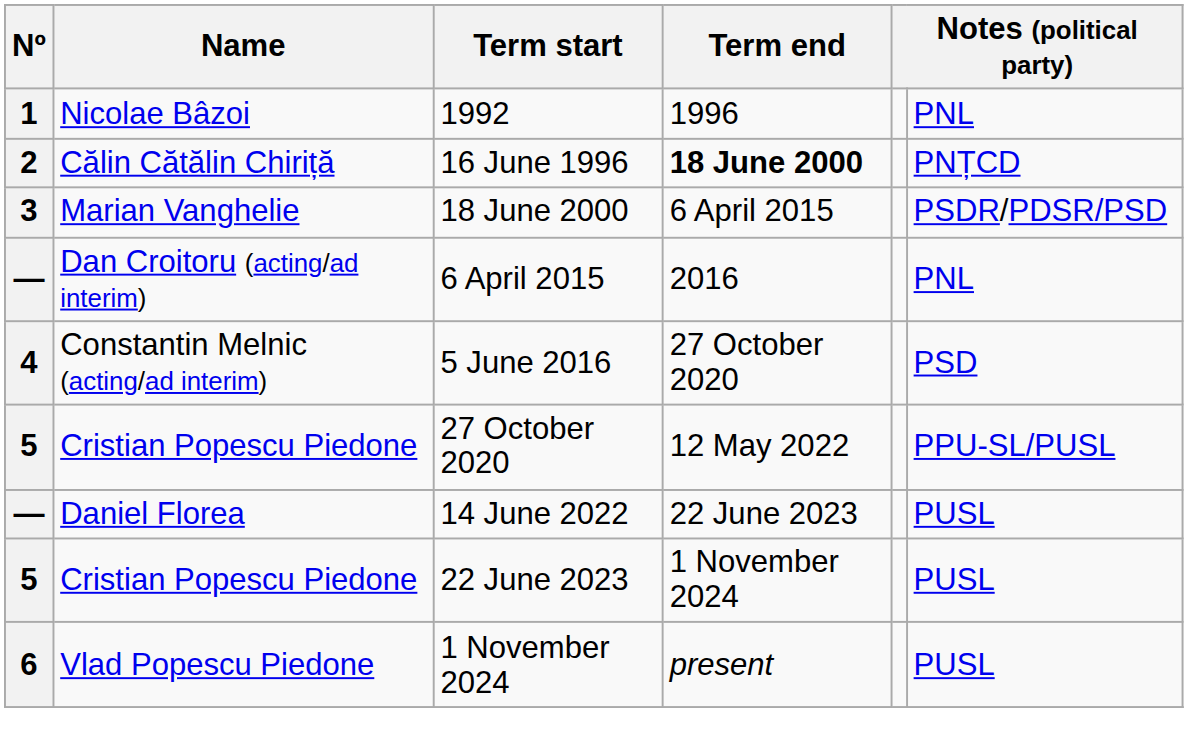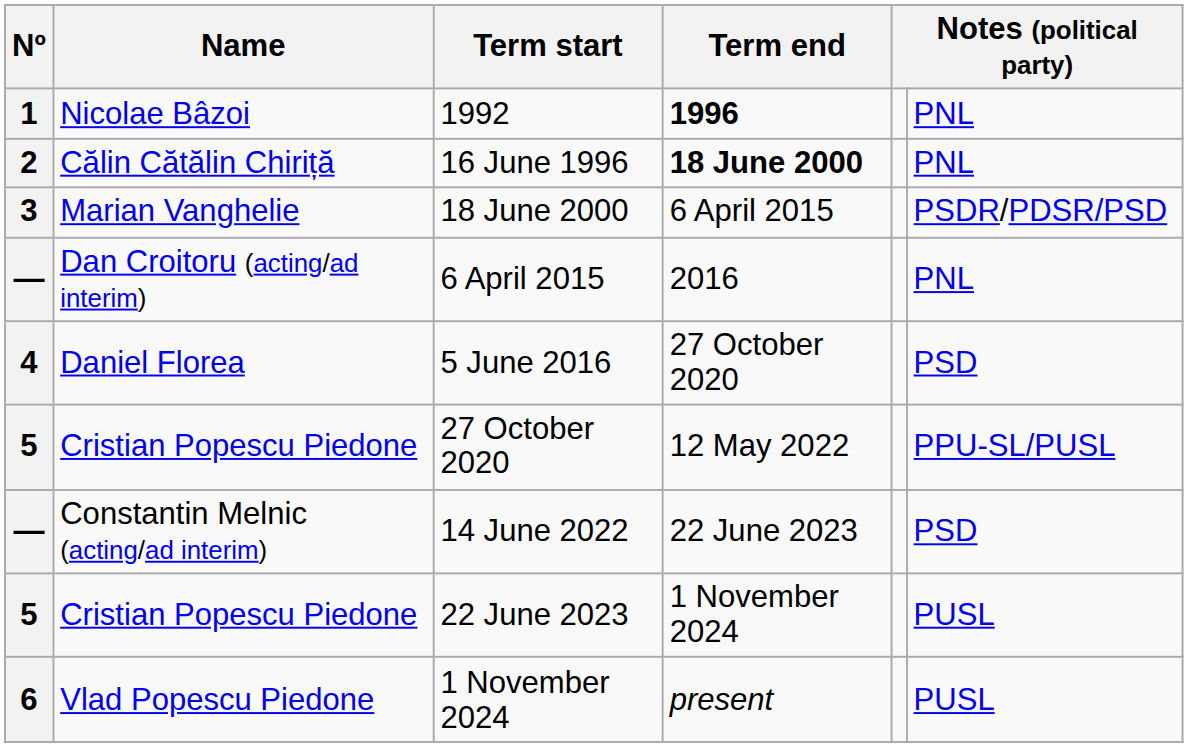(704, 113) normal -> (704, 113) bold
(967, 162) PNȚCD -> (944, 162) PNL
(184, 362) Constantin Melnic (acting/ad interim) -> (153, 362) Daniel Florea
(153, 513) Daniel Florea -> (184, 530) Constantin Melnic (acting/ad interim)
(954, 513) PUSL -> (946, 530) PSD
